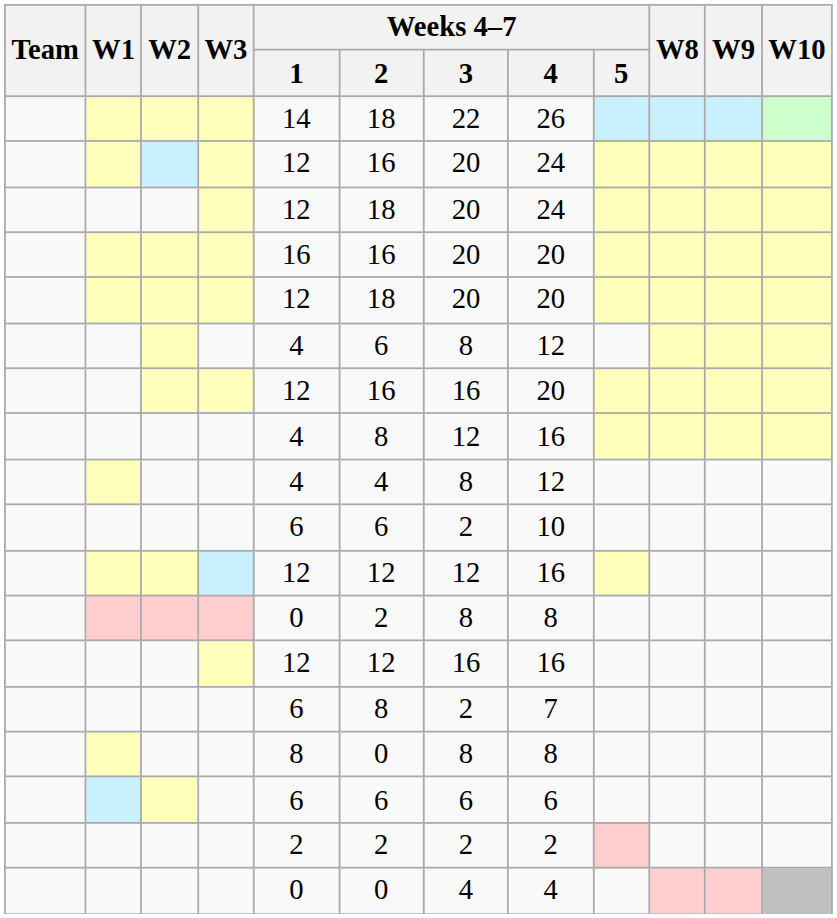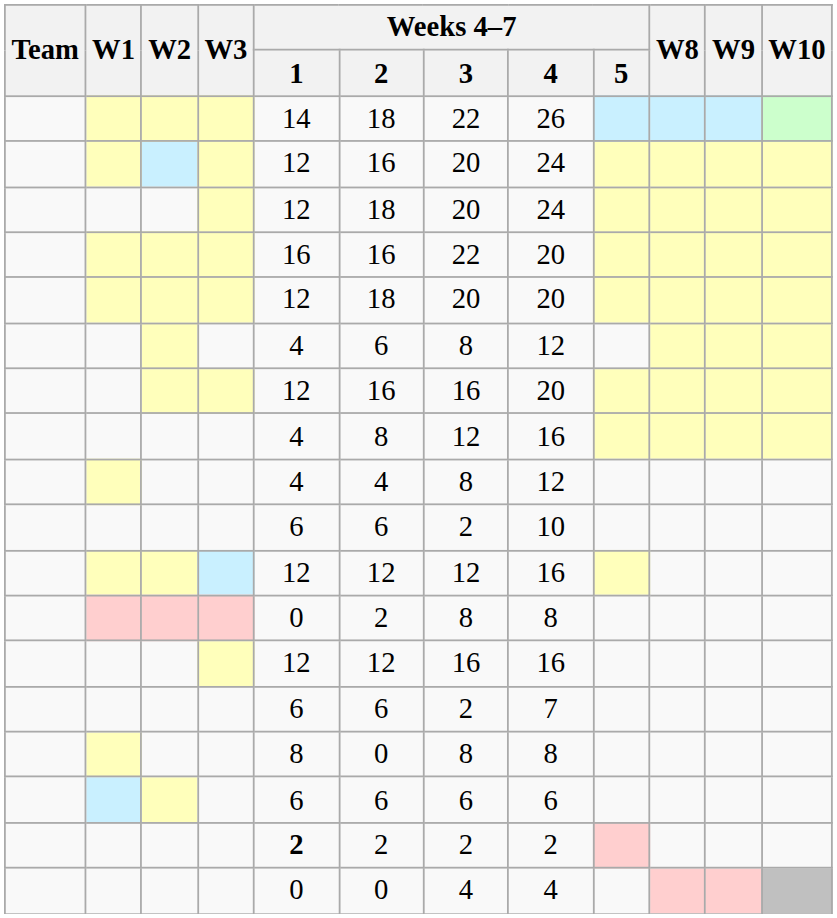(466, 254) 20 -> (466, 254) 22
(381, 708) 8 -> (381, 708) 6
(296, 844) normal -> (296, 844) bold
